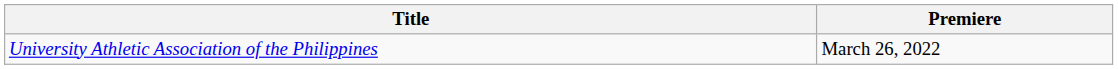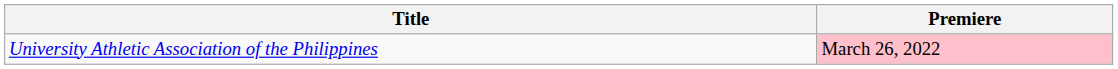(881, 49) no background -> (881, 49) pink background
